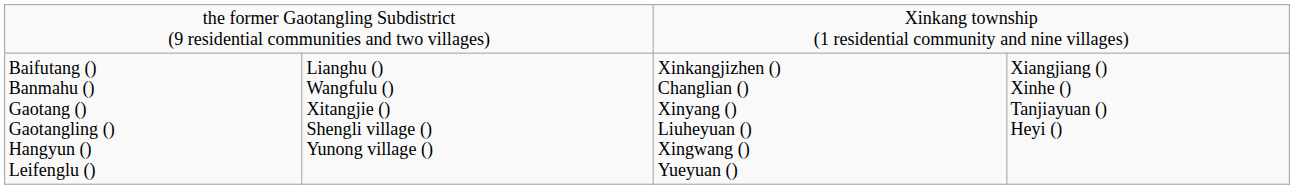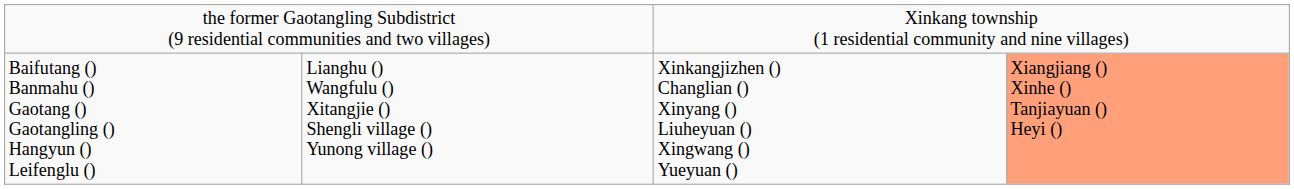(1059, 98) no background -> (1059, 98) lightsalmon background
